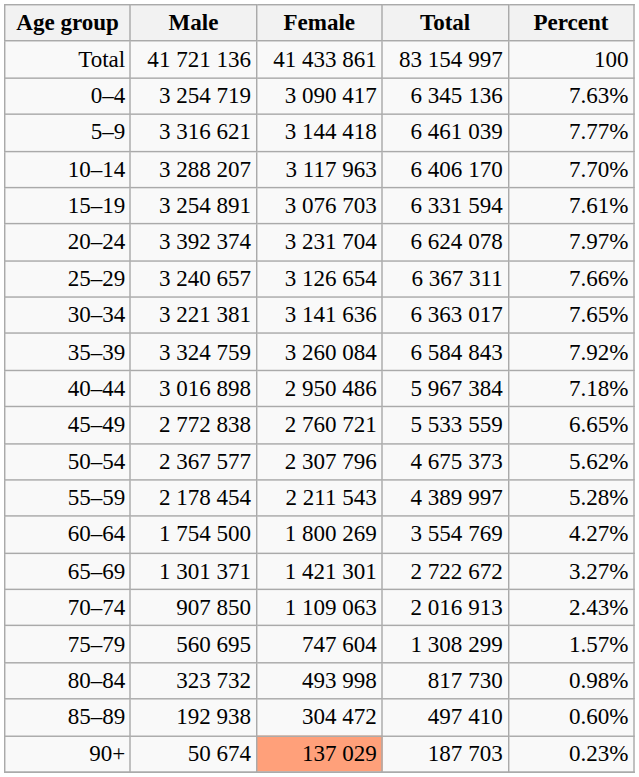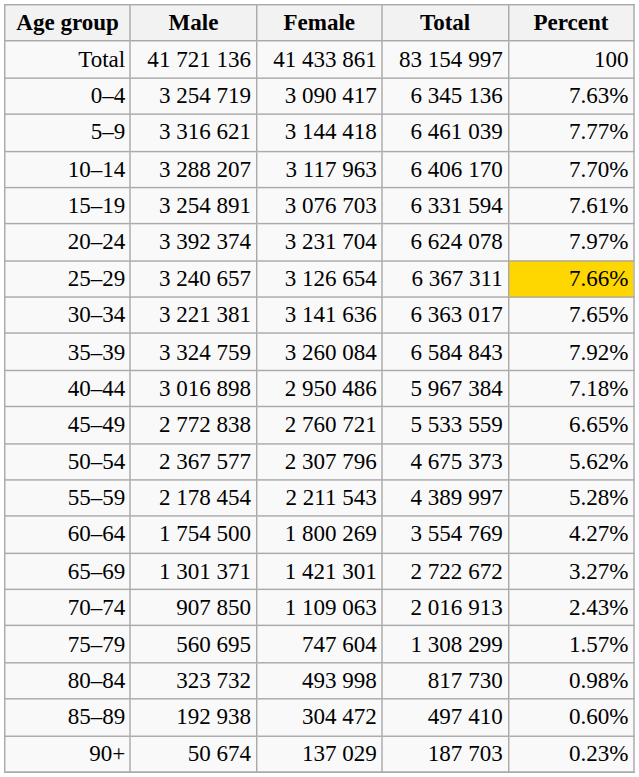(599, 278) no background -> (599, 278) gold background
(339, 753) lightsalmon background -> (339, 753) no background
